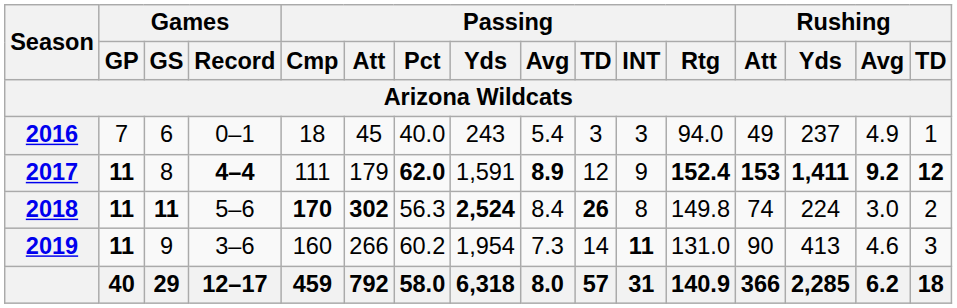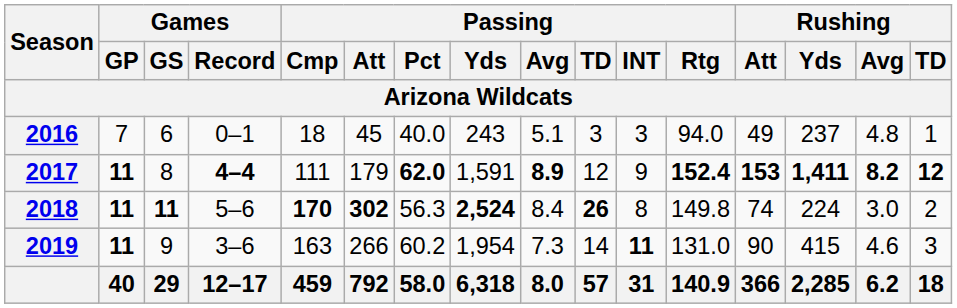(548, 135) 5.4 -> (548, 135) 5.1
(882, 135) 4.9 -> (882, 135) 4.8
(882, 172) 9.2 -> (882, 172) 8.2
(312, 246) 160 -> (312, 246) 163
(820, 246) 413 -> (820, 246) 415
